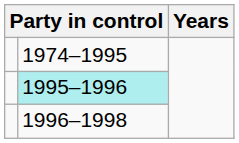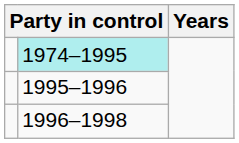(75, 54) no background -> (75, 54) paleturquoise background
(75, 87) paleturquoise background -> (75, 87) no background
